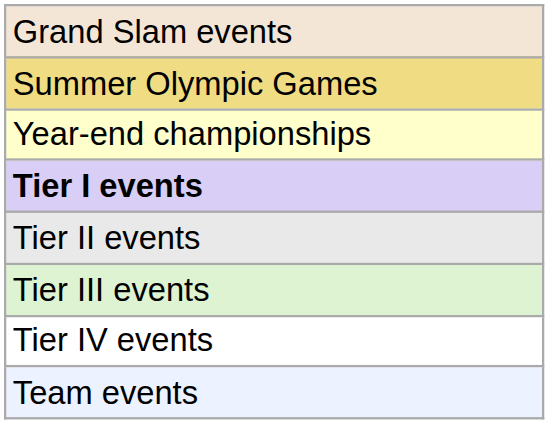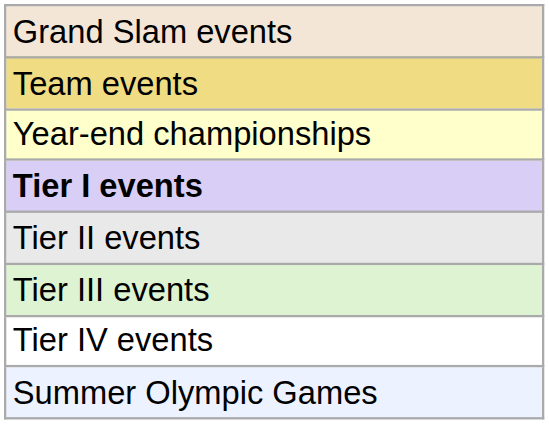(195, 83) Summer Olympic Games -> (105, 83) Team events
(105, 393) Team events -> (195, 393) Summer Olympic Games
